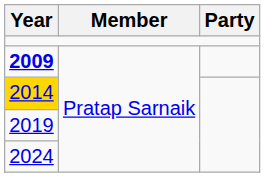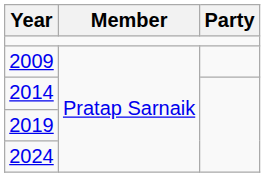(31, 61) bold -> (31, 61) normal
(31, 93) gold background -> (31, 93) no background
